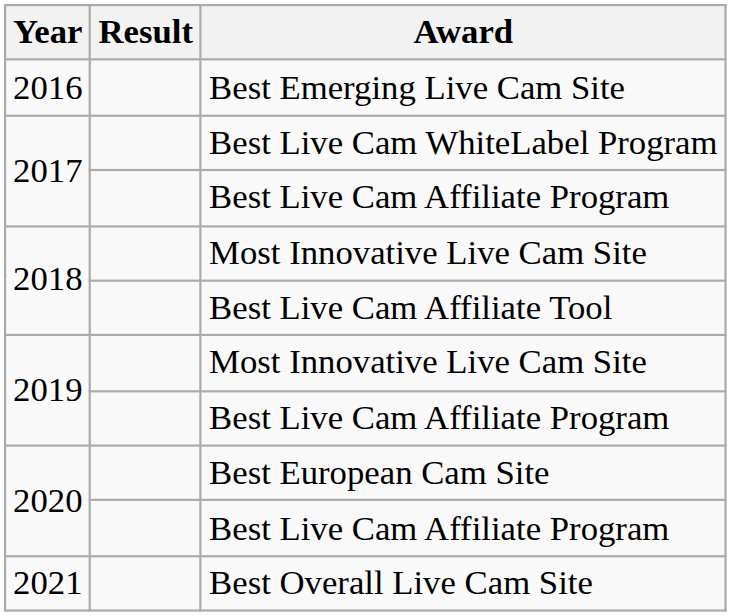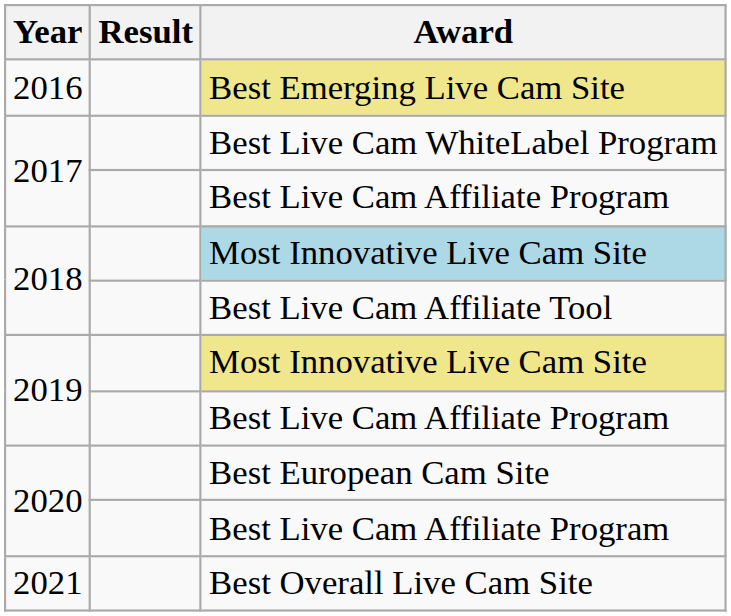(417, 87) no background -> (417, 87) khaki background
(428, 252) no background -> (428, 252) lightblue background
(428, 362) no background -> (428, 362) khaki background
